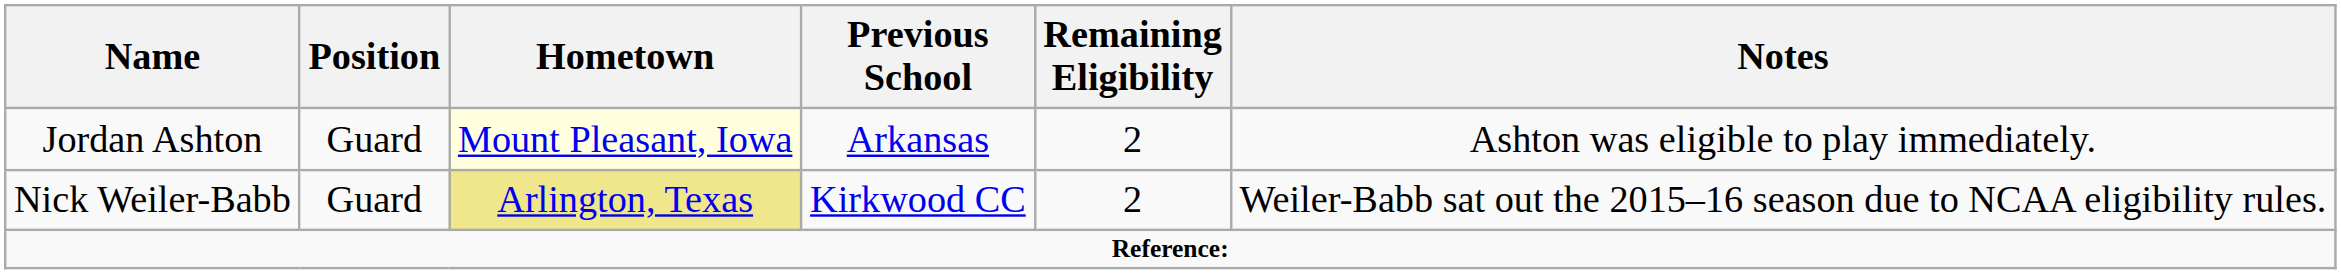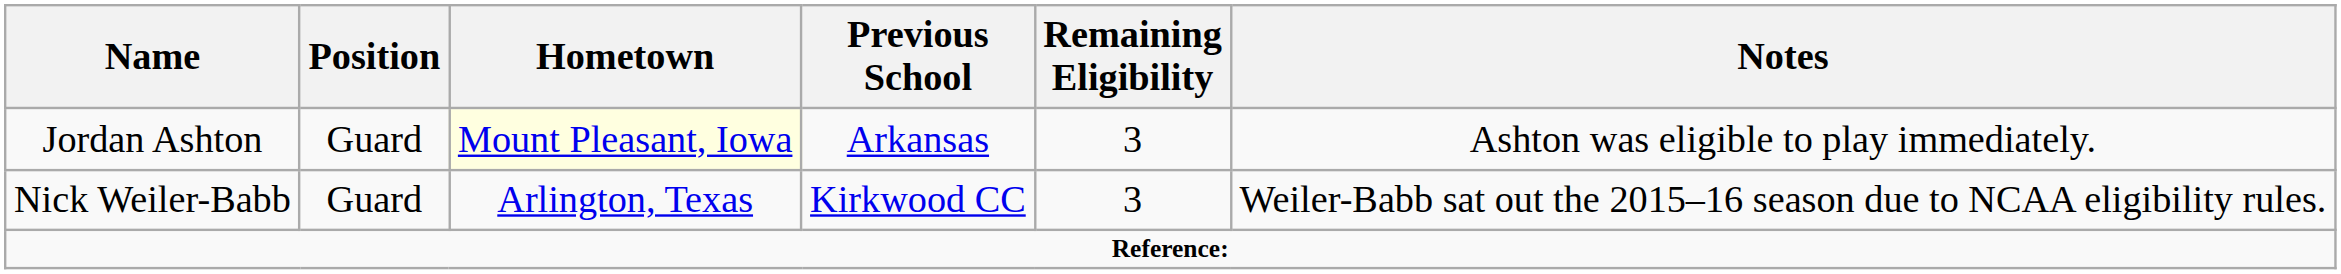(1133, 138) 2 -> (1133, 138) 3
(625, 199) khaki background -> (625, 199) no background
(1133, 199) 2 -> (1133, 199) 3
